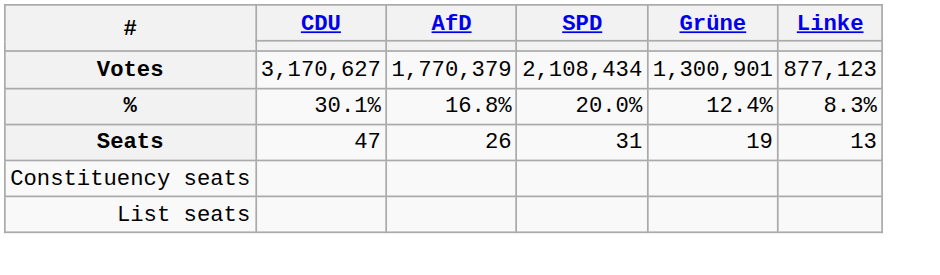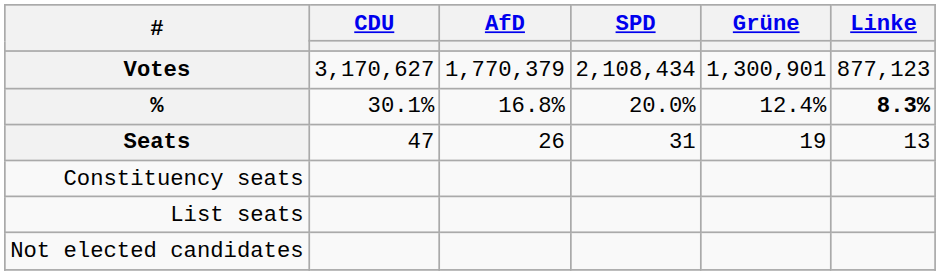(850, 106) normal -> (904, 106) bold
+ row: (157, 251)
